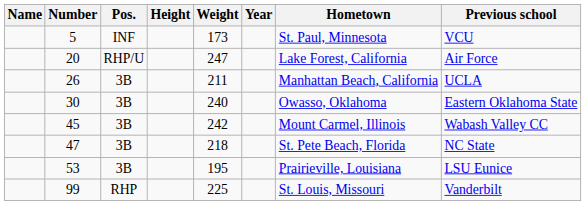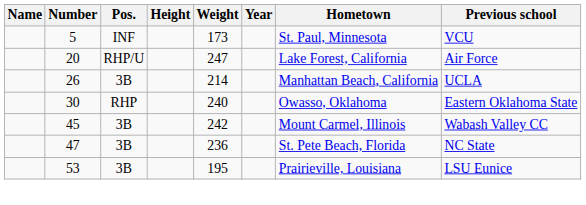(218, 80) 211 -> (218, 80) 214
(124, 102) 3B -> (124, 102) RHP
(218, 146) 218 -> (218, 146) 236
- row: (73, 189)
